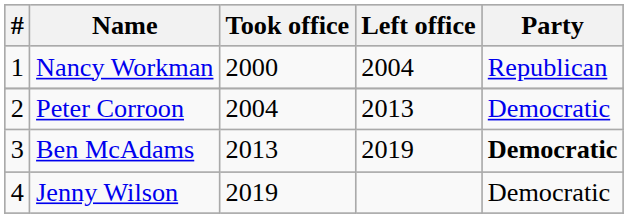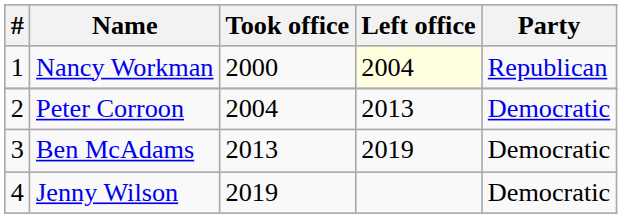(388, 66) no background -> (388, 66) lightyellow background
(553, 150) bold -> (549, 150) normal
